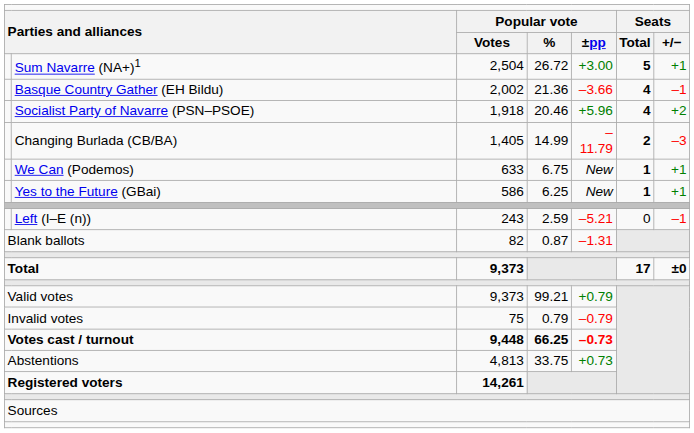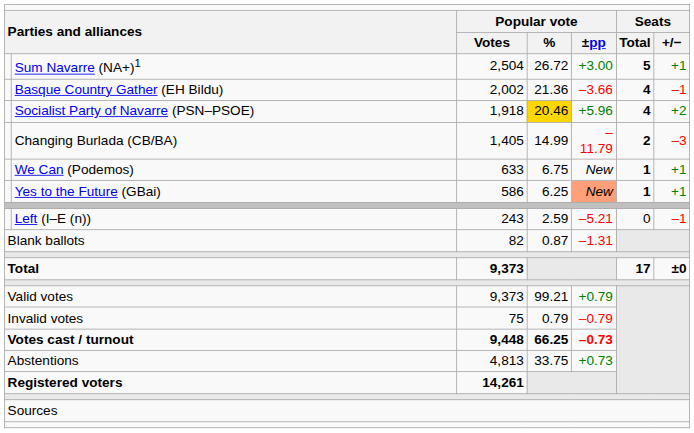(551, 111) no background -> (551, 111) gold background
(599, 191) no background -> (599, 191) lightsalmon background
